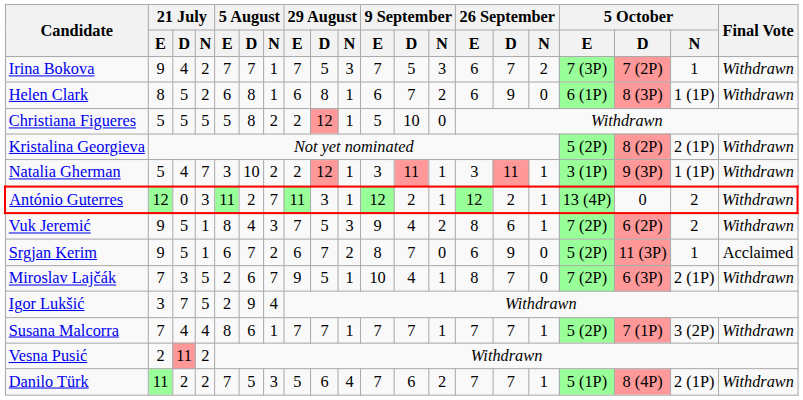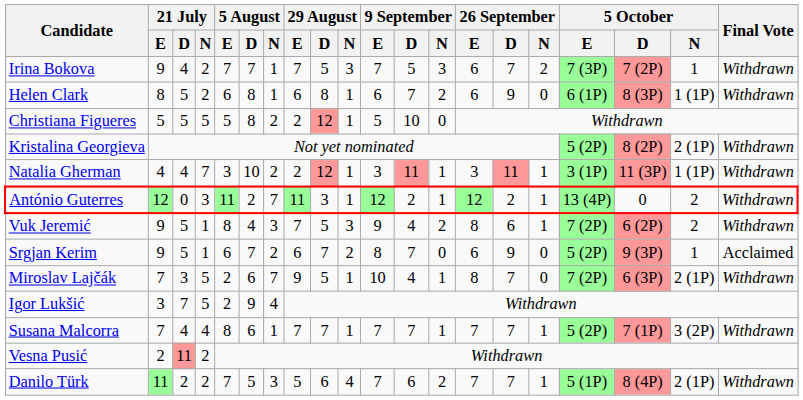(161, 172) 5 -> (161, 172) 4
(643, 172) 9 (3P) -> (643, 172) 11 (3P)
(643, 252) 11 (3P) -> (643, 252) 9 (3P)
